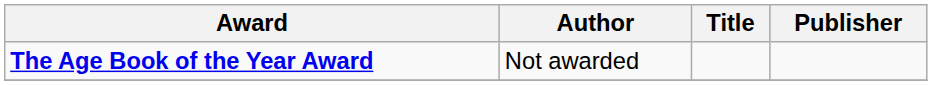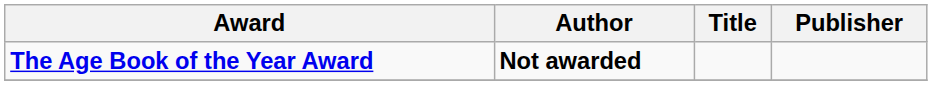(572, 60) normal -> (570, 60) bold
